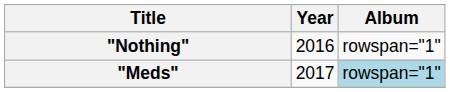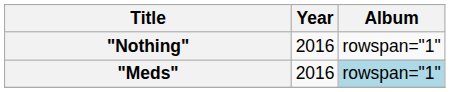(315, 73) 2017 -> (315, 73) 2016
